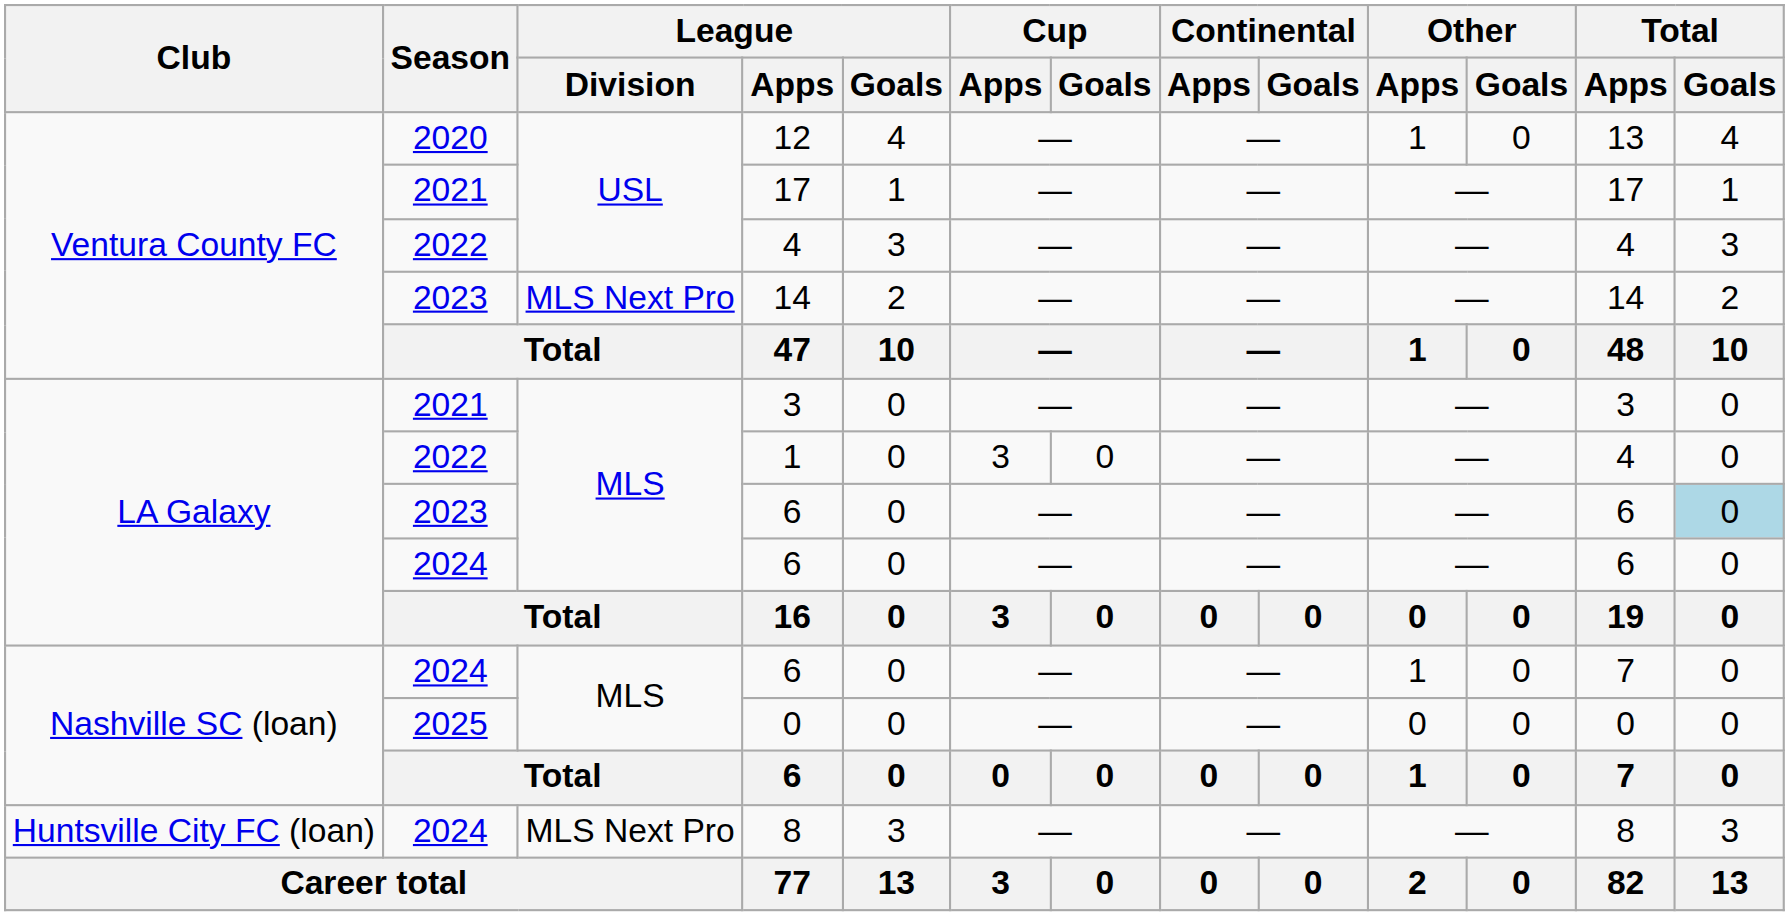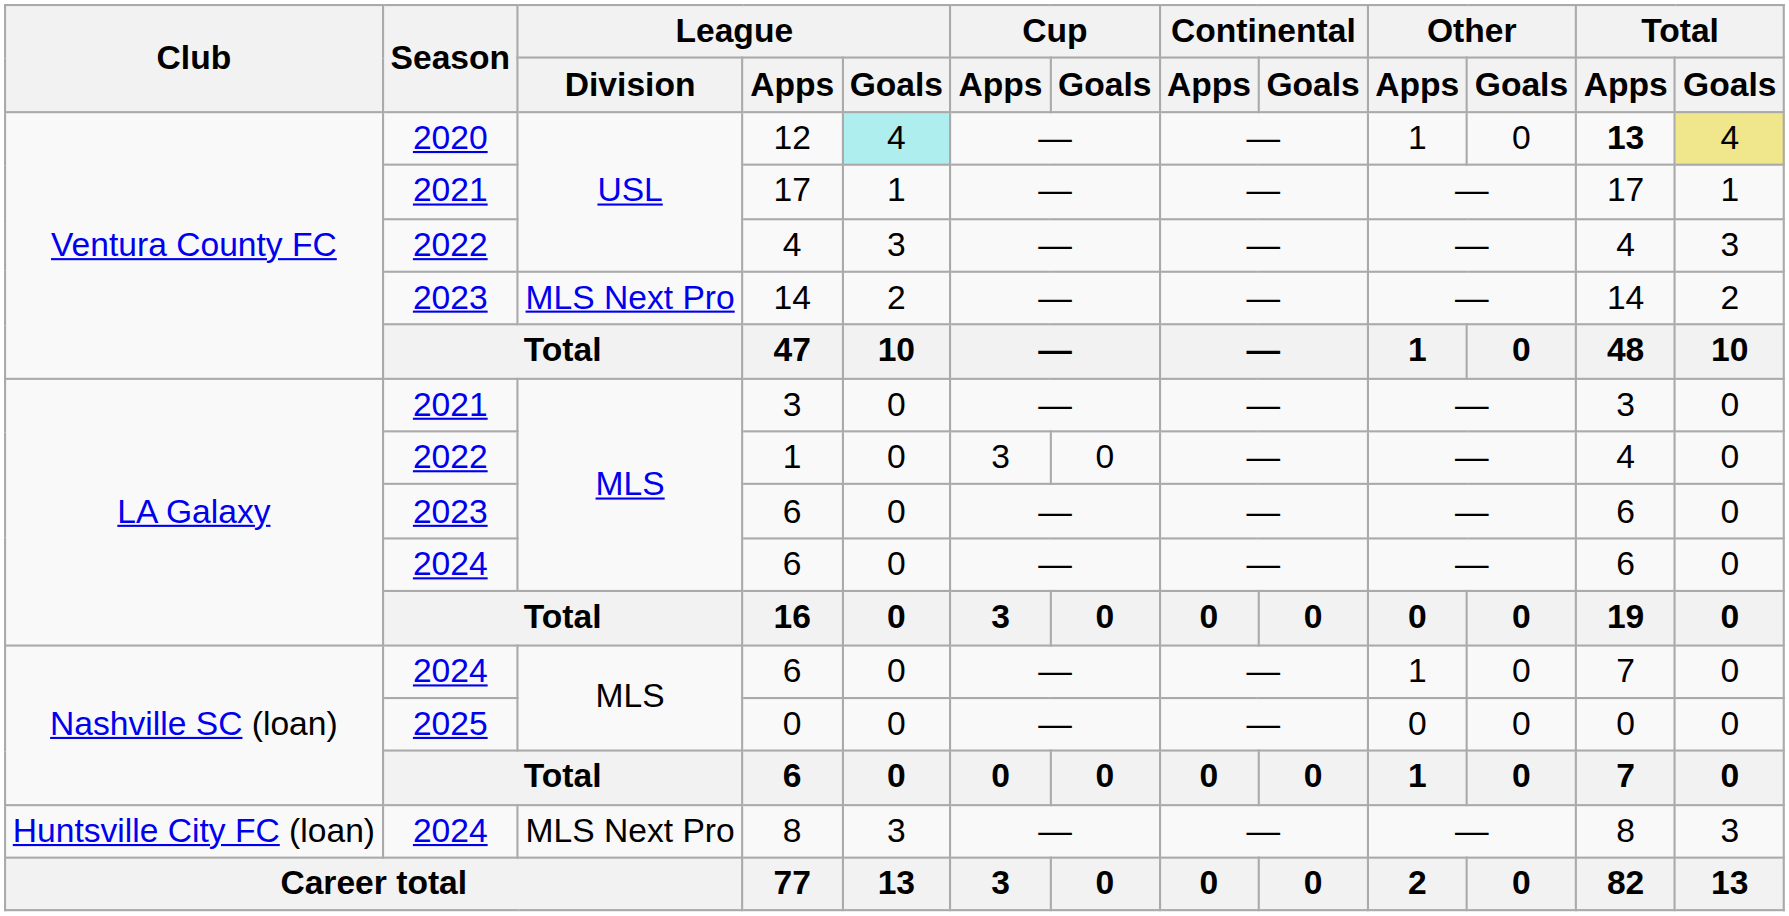(896, 137) no background -> (896, 137) paleturquoise background
(1626, 137) normal -> (1626, 137) bold
(1730, 137) no background -> (1730, 137) khaki background
(1730, 510) lightblue background -> (1730, 510) no background
